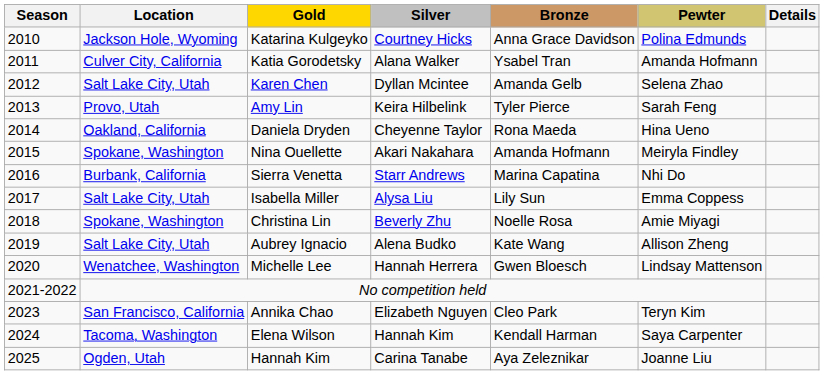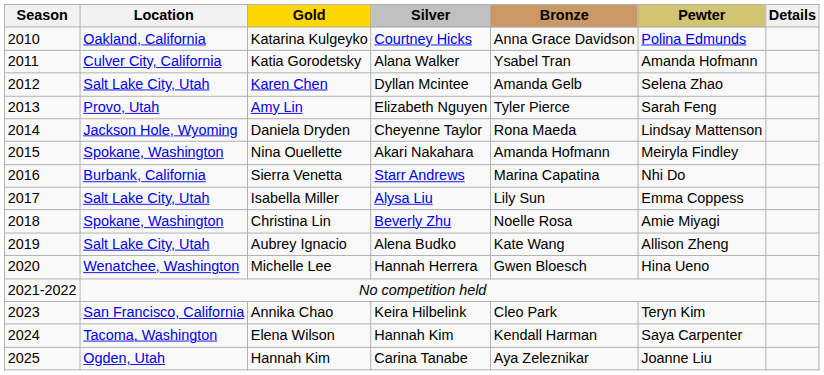(160, 38) Jackson Hole, Wyoming -> (145, 38) Oakland, California
(420, 107) Keira Hilbelink -> (431, 107) Elizabeth Nguyen
(145, 130) Oakland, California -> (160, 130) Jackson Hole, Wyoming
(675, 130) Hina Ueno -> (702, 130) Lindsay Mattenson
(702, 267) Lindsay Mattenson -> (675, 267) Hina Ueno
(431, 312) Elizabeth Nguyen -> (420, 312) Keira Hilbelink
